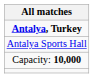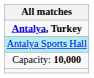(47, 44) no background -> (47, 44) paleturquoise background
